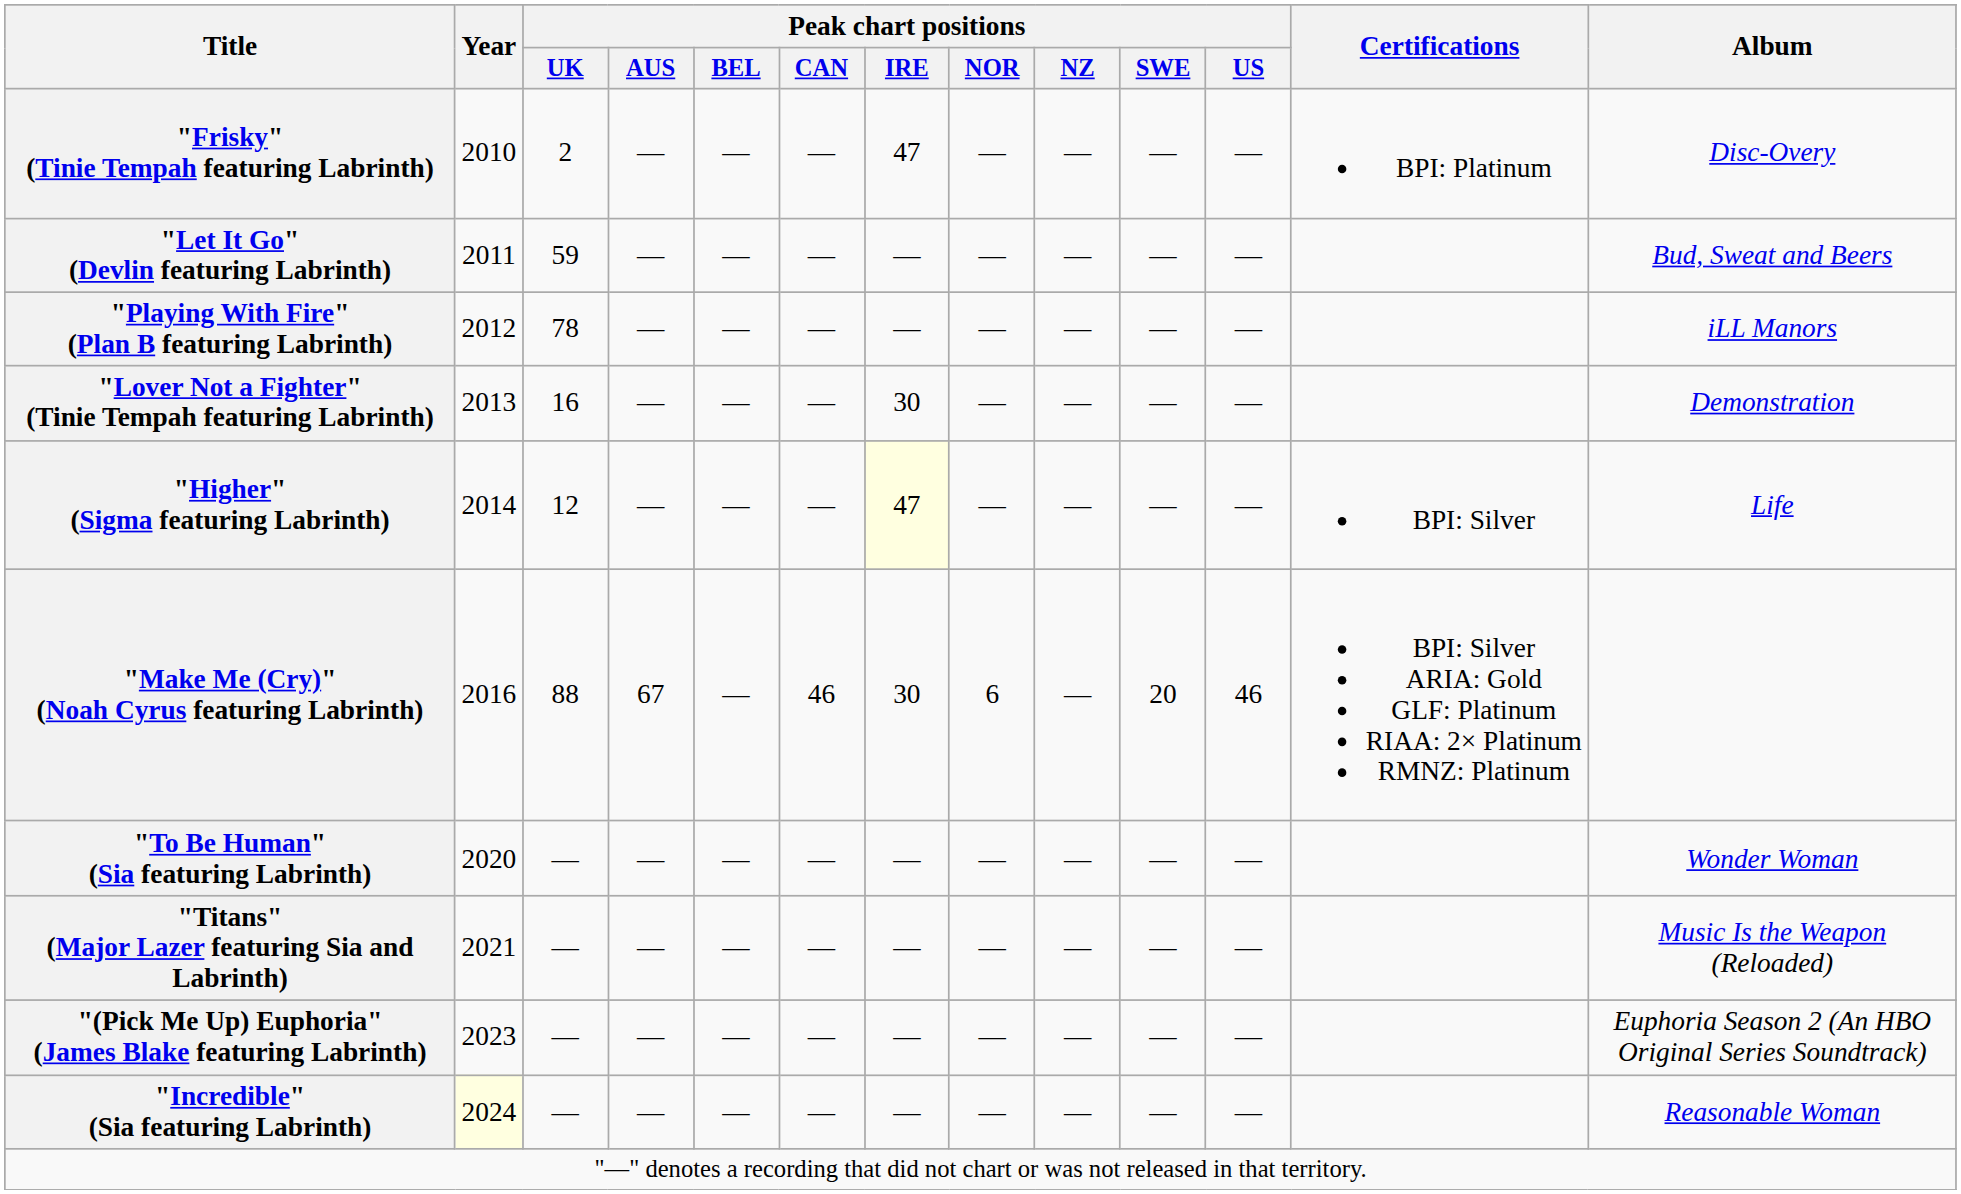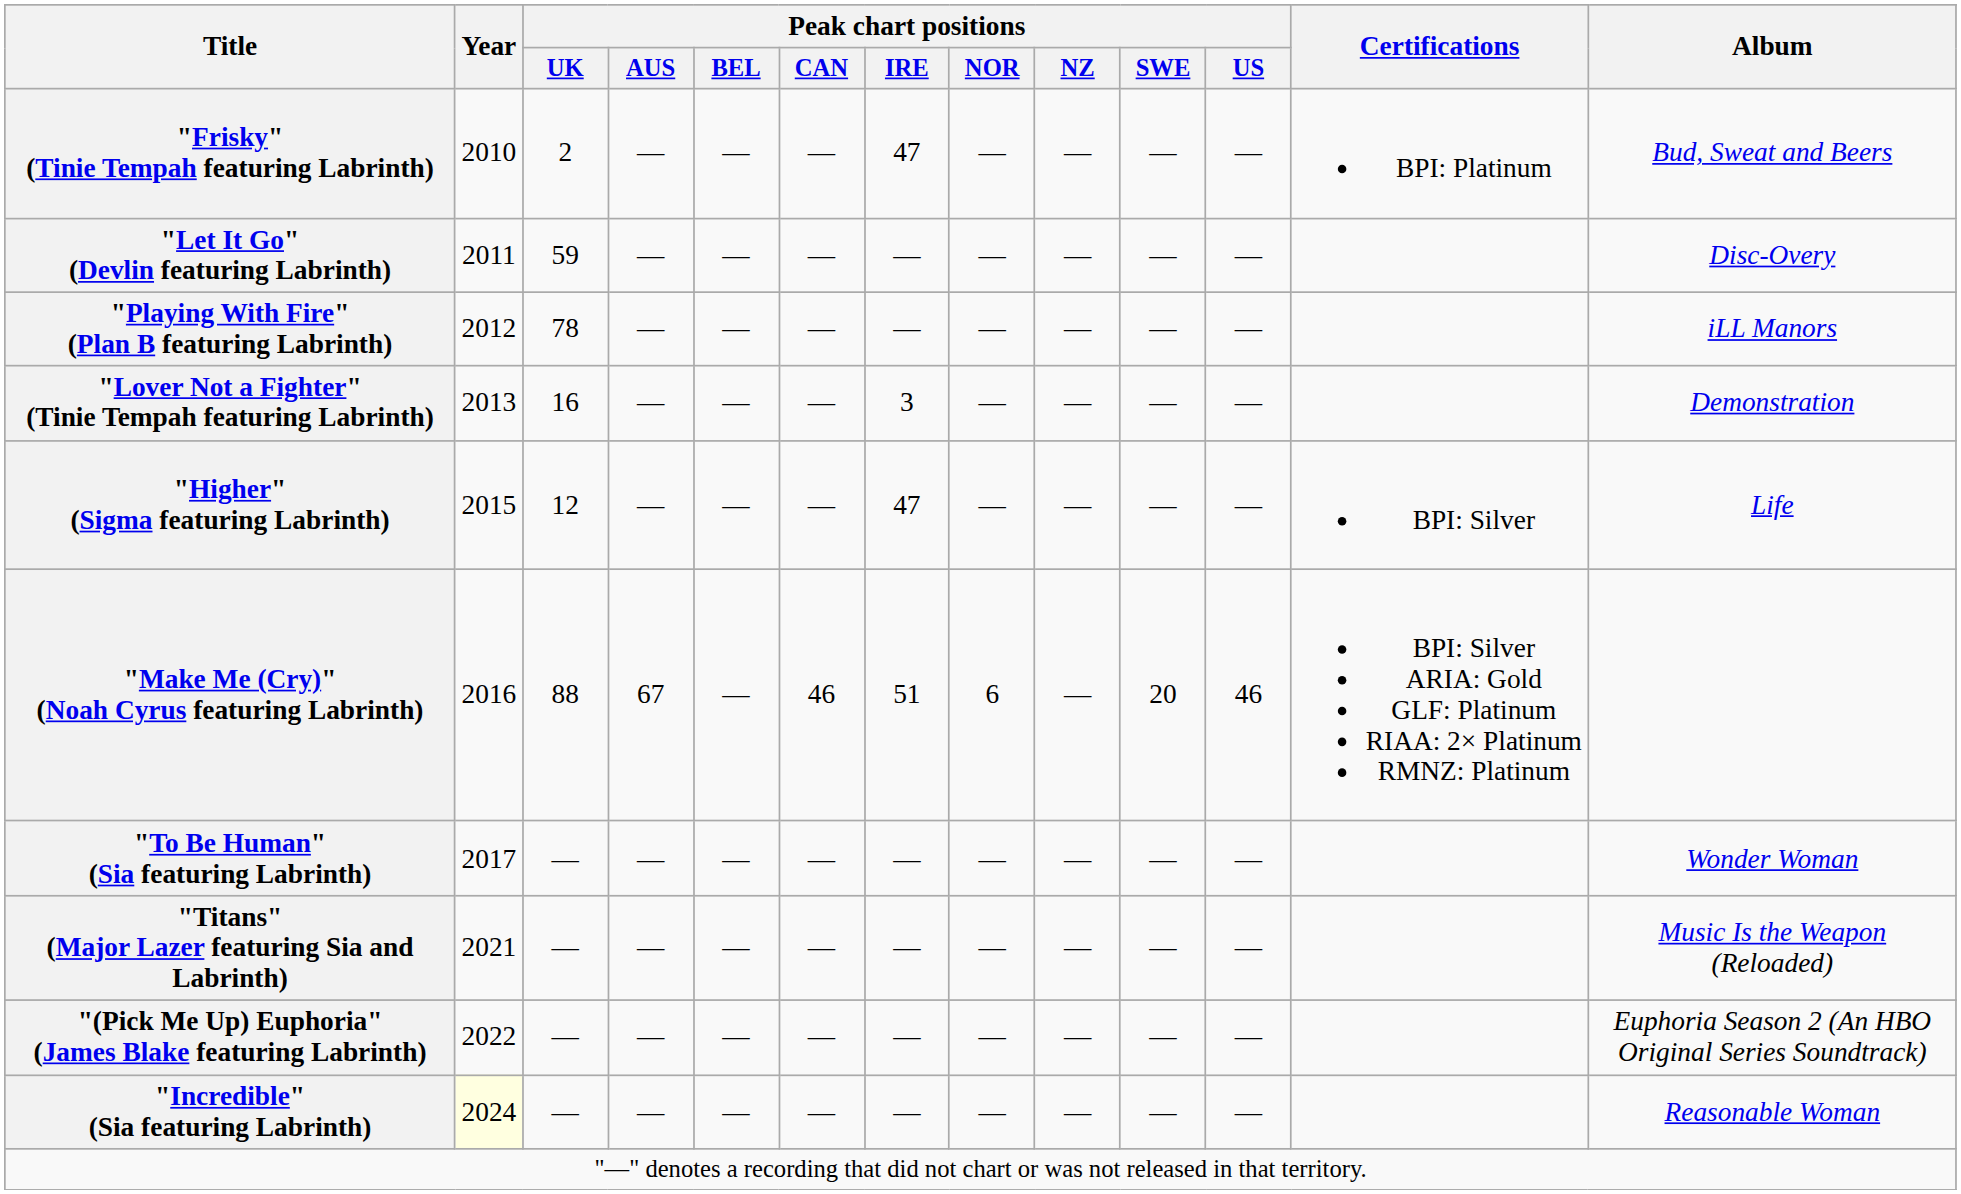(1772, 152) Disc-Overy -> (1772, 152) Bud, Sweat and Beers
(1772, 254) Bud, Sweat and Beers -> (1772, 254) Disc-Overy
(907, 402) 30 -> (907, 402) 3
(489, 504) 2014 -> (489, 504) 2015
(907, 504) lightyellow background -> (907, 504) no background
(907, 694) 30 -> (907, 694) 51
(489, 857) 2020 -> (489, 857) 2017
(489, 1037) 2023 -> (489, 1037) 2022
